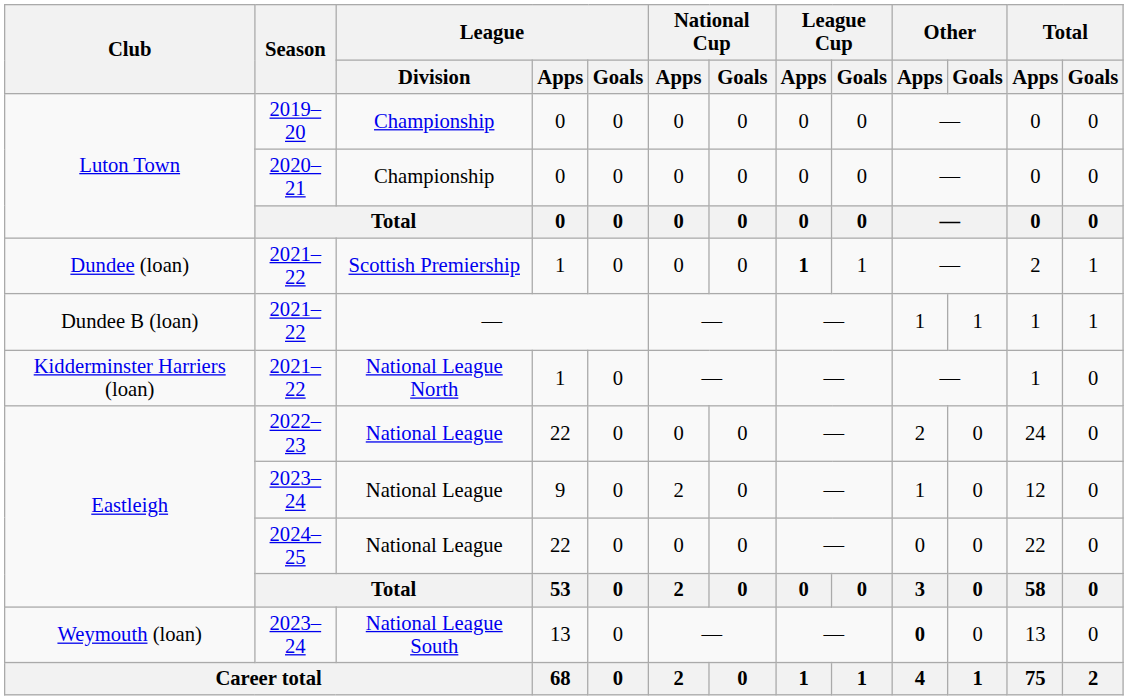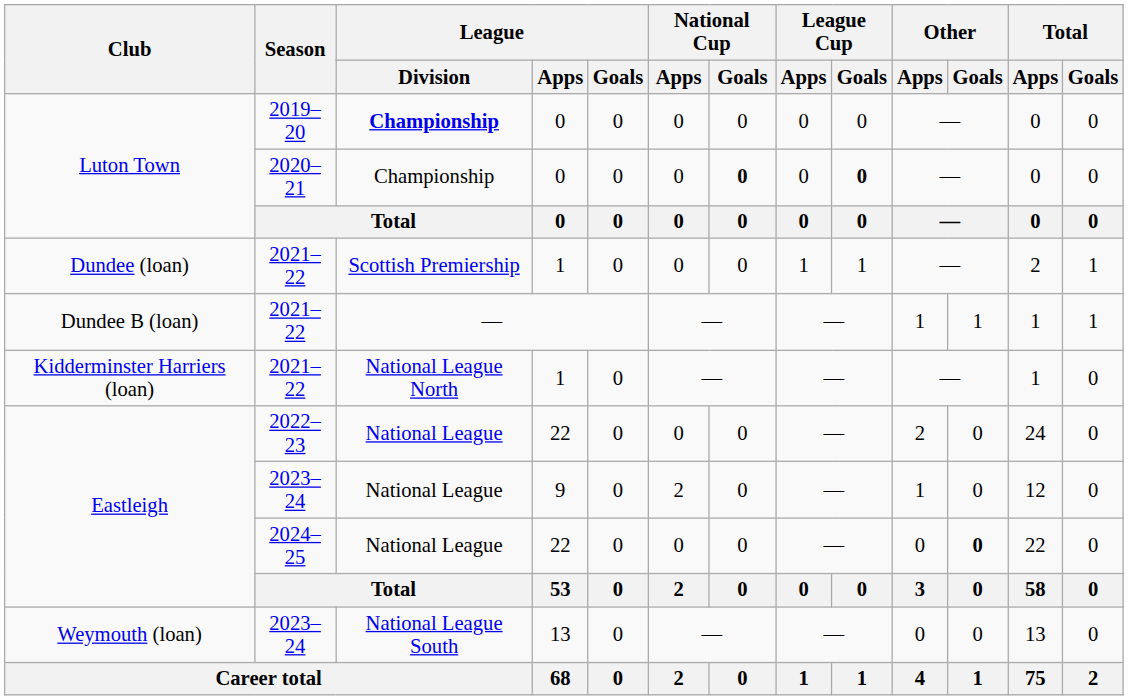(434, 121) normal -> (434, 121) bold
(742, 177) normal -> (742, 177) bold
(862, 177) normal -> (862, 177) bold
(804, 265) bold -> (804, 265) normal
(978, 545) normal -> (978, 545) bold
(920, 634) bold -> (920, 634) normal
